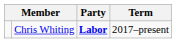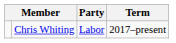(93, 29) bold -> (92, 29) normal
